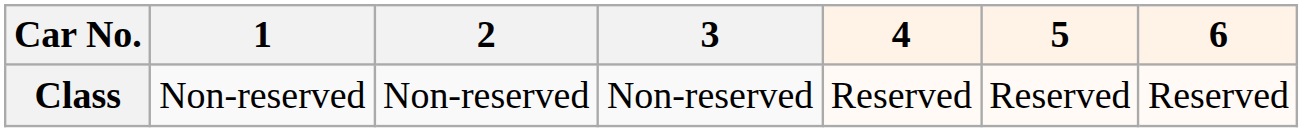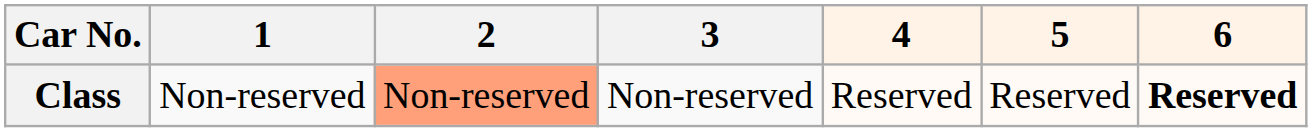(486, 94) no background -> (486, 94) lightsalmon background
(1218, 94) normal -> (1223, 94) bold
